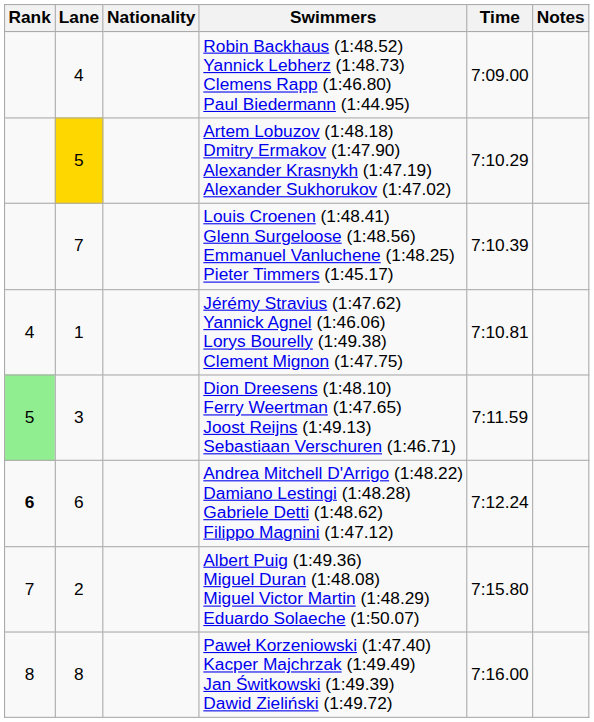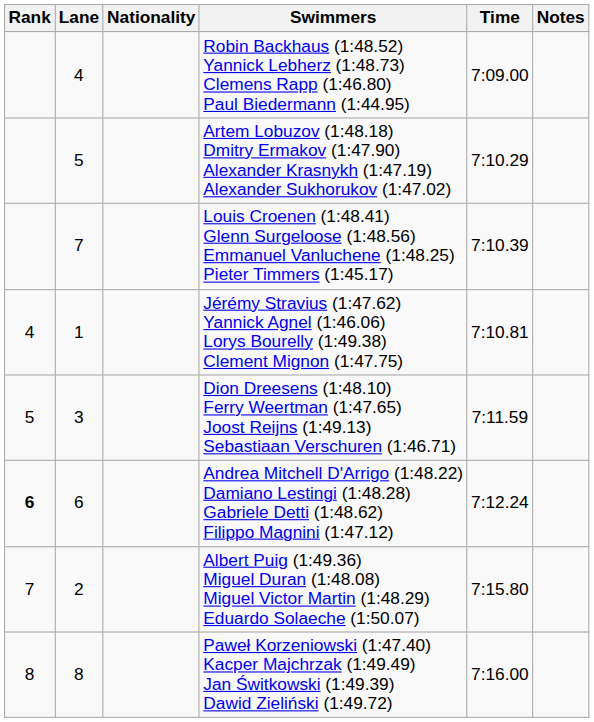(79, 160) gold background -> (79, 160) no background
(30, 417) lightgreen background -> (30, 417) no background
